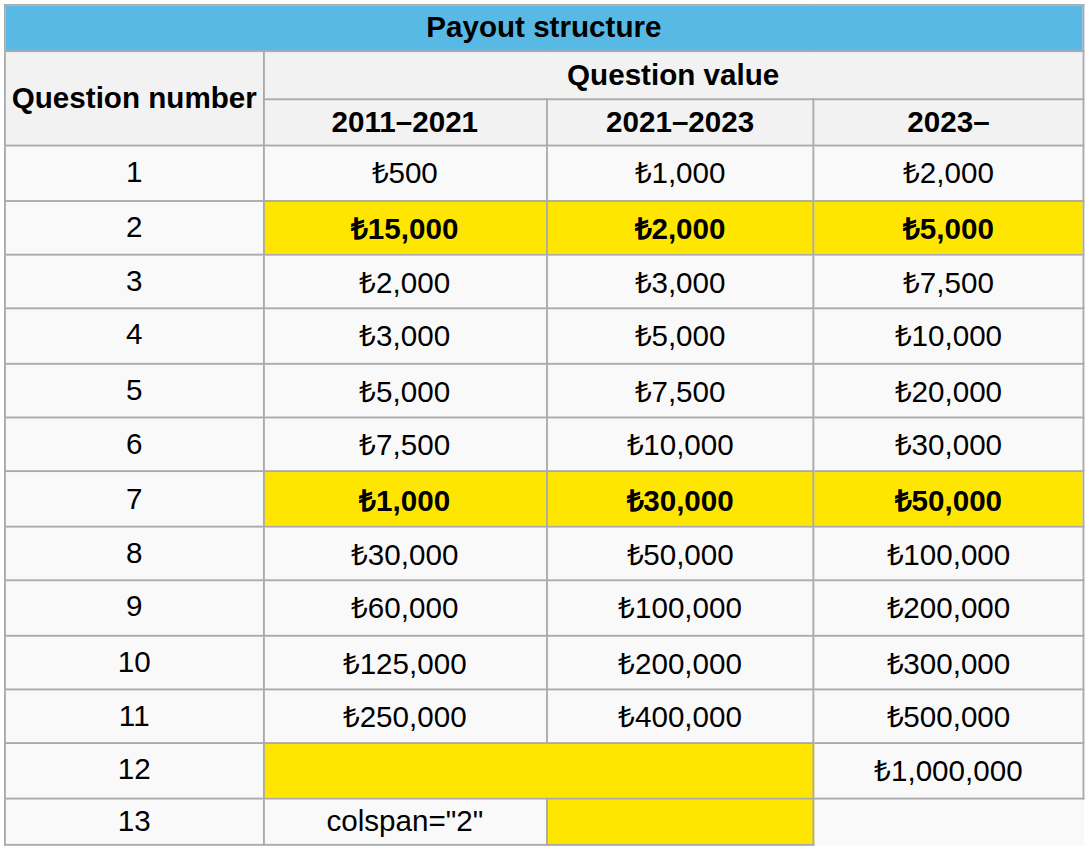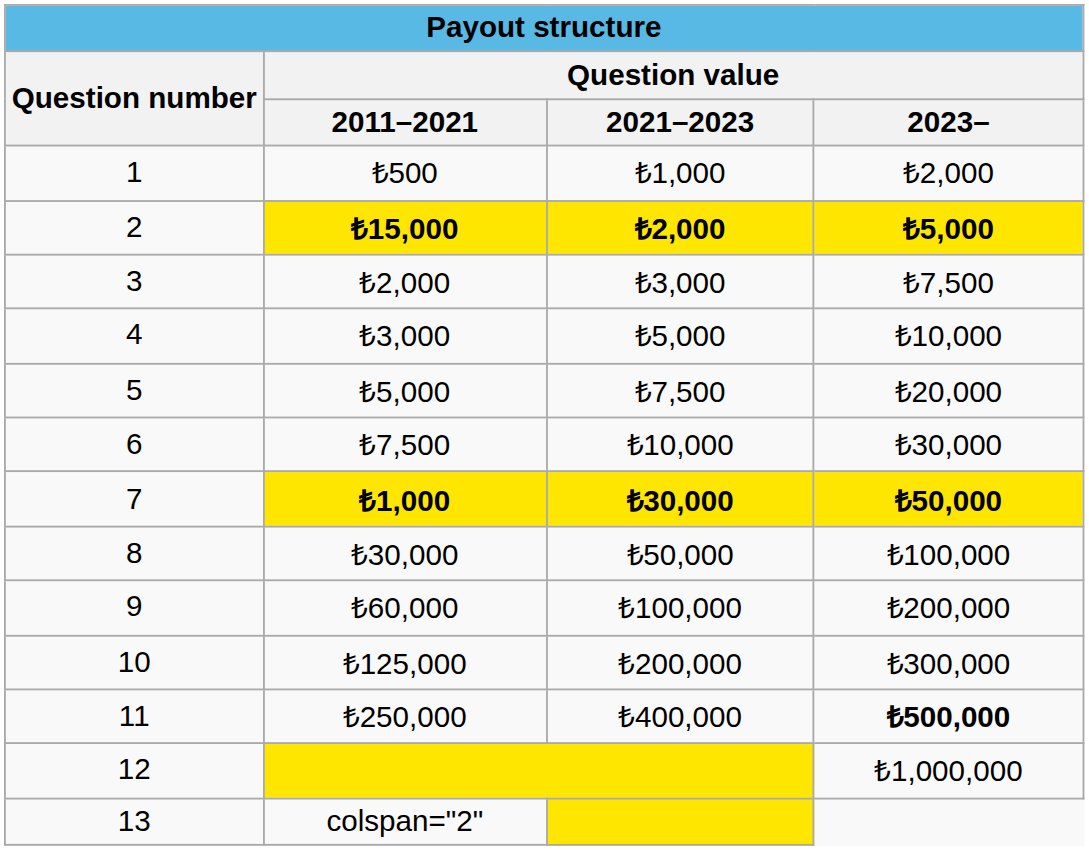(948, 717) normal -> (948, 717) bold
